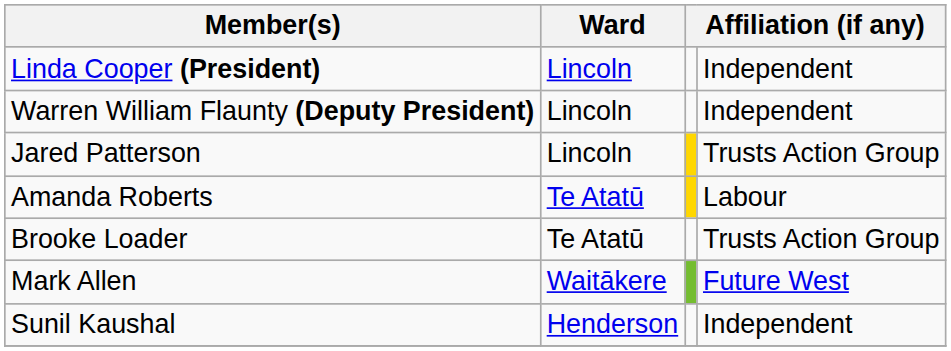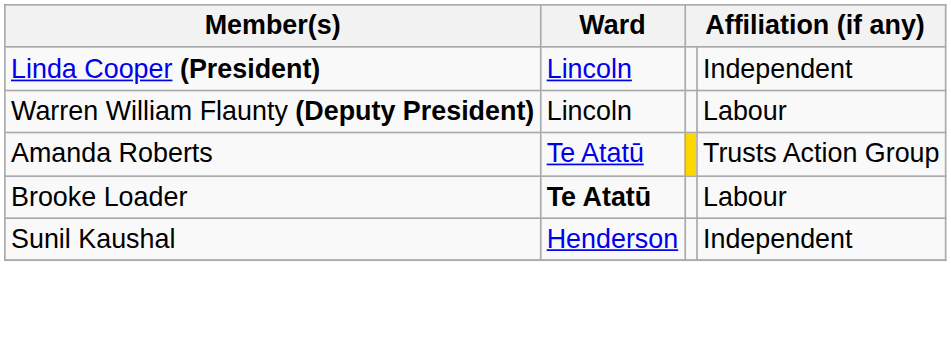(778, 111) Independent -> (745, 111) Labour
- row: (106, 153)
(745, 196) Labour -> (821, 153) Trusts Action Group
(595, 238) normal -> (599, 196) bold
(821, 238) Trusts Action Group -> (745, 196) Labour
- row: (74, 281)
